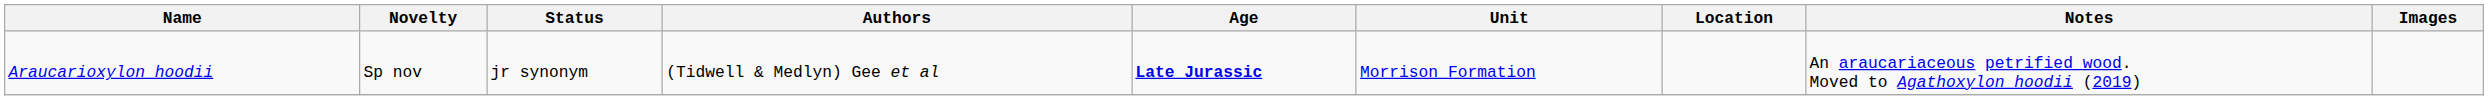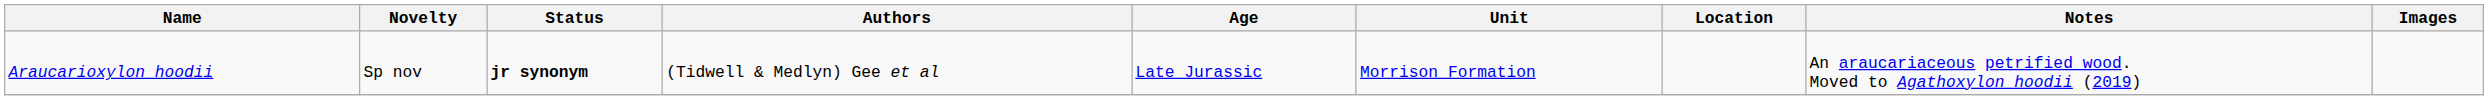(539, 72) normal -> (539, 72) bold
(1199, 72) bold -> (1199, 72) normal
